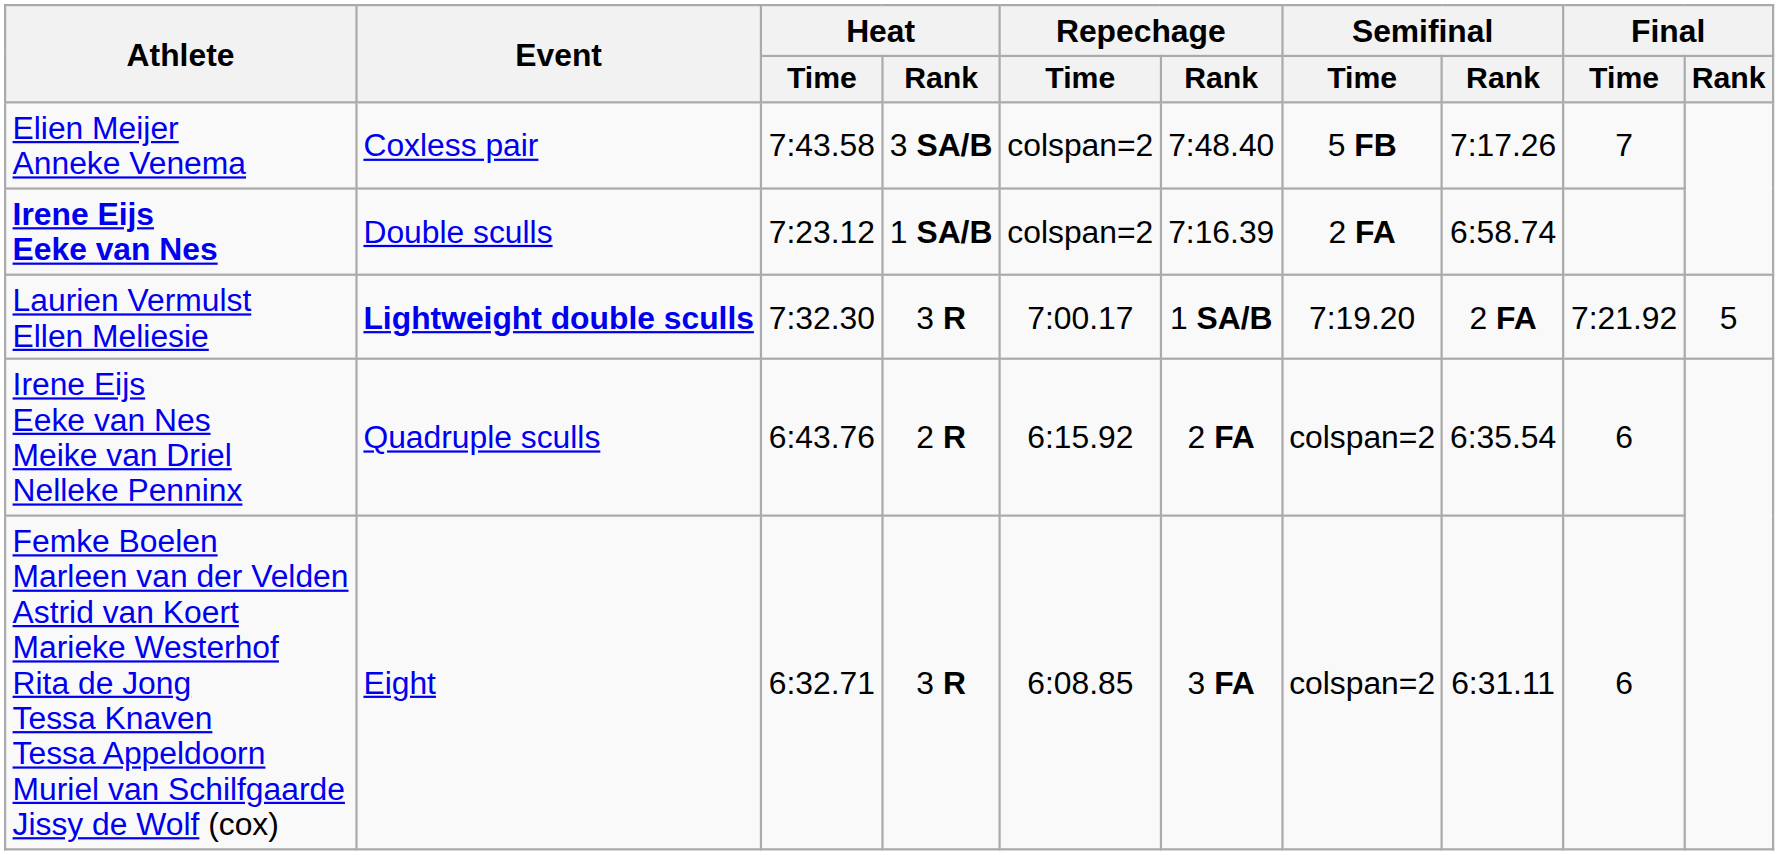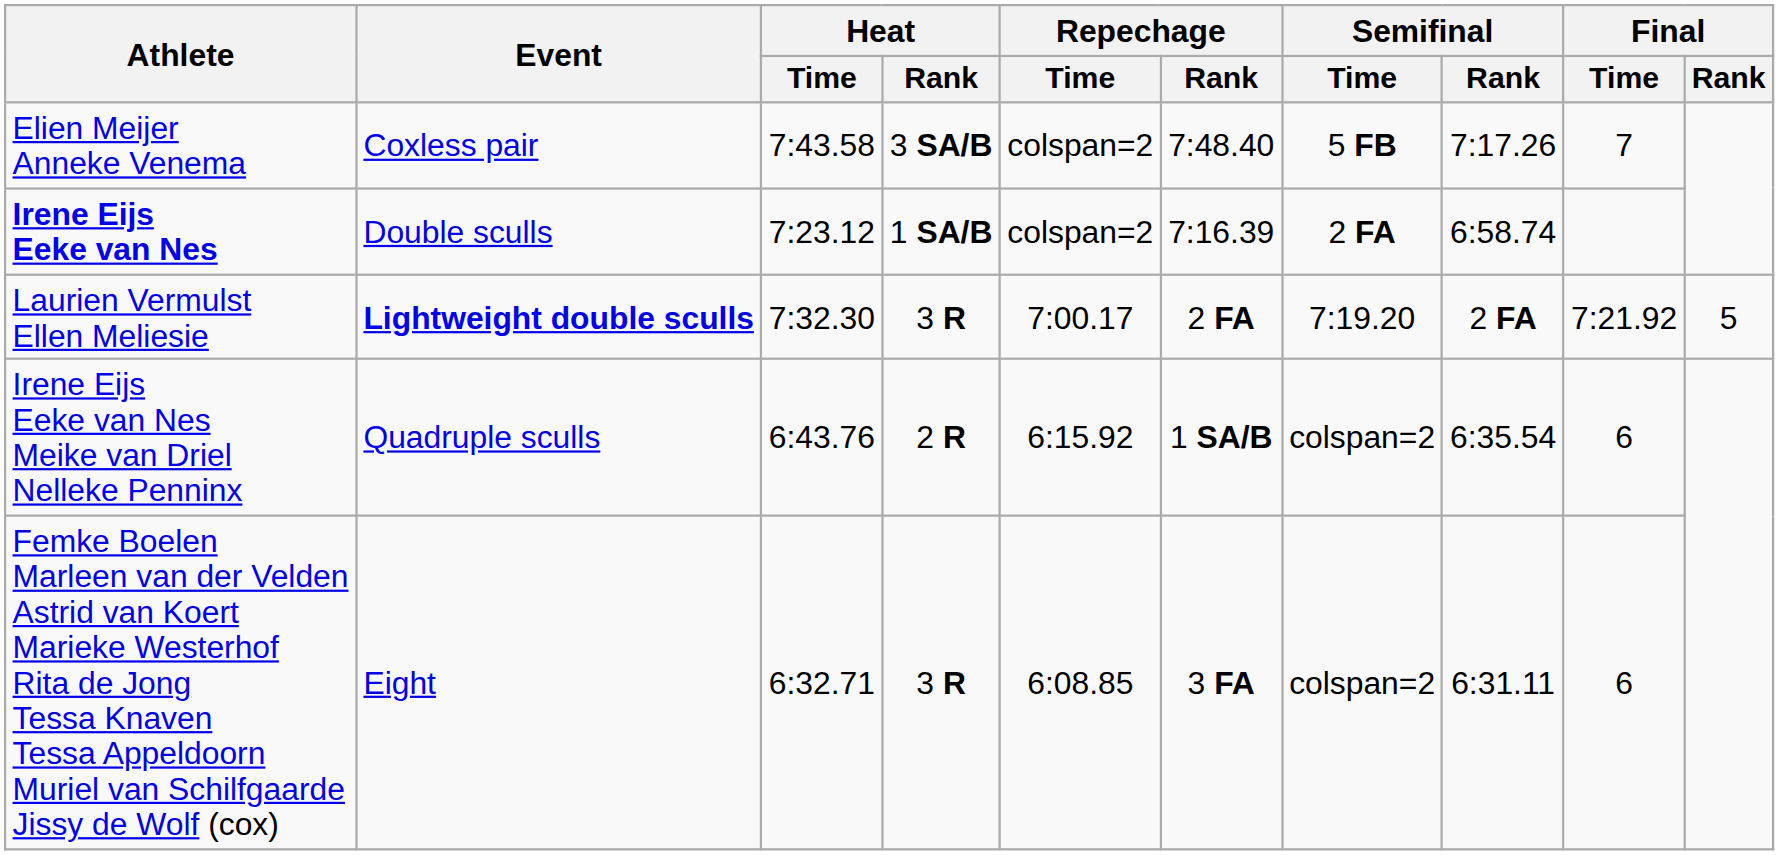(1221, 317) 1 SA/B -> (1221, 317) 2 FA
(1221, 438) 2 FA -> (1221, 438) 1 SA/B
